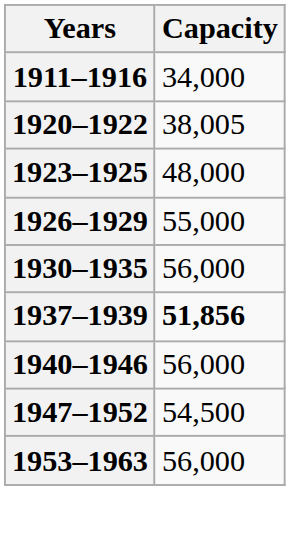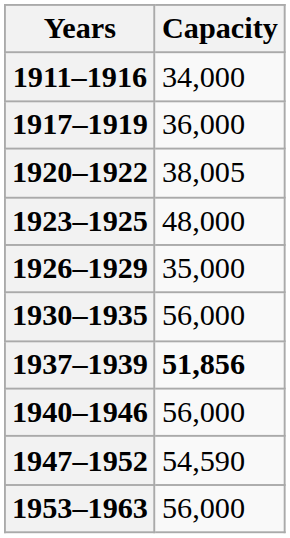+ row: (80, 124)
(204, 220) 55,000 -> (204, 268) 35,000
(204, 412) 54,500 -> (204, 460) 54,590
